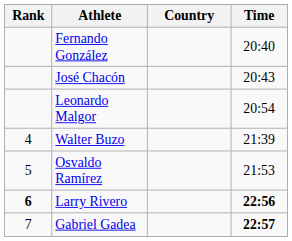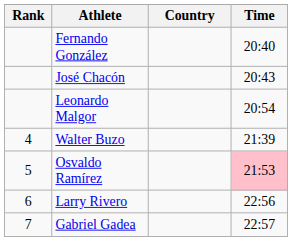(259, 171) no background -> (259, 171) pink background
(28, 202) bold -> (28, 202) normal
(259, 202) bold -> (259, 202) normal
(259, 224) bold -> (259, 224) normal
